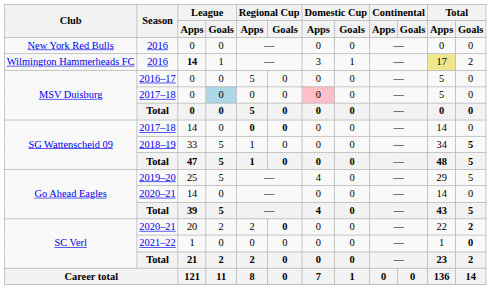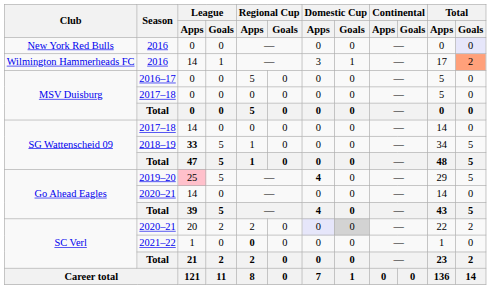(471, 45) no background -> (471, 45) lavender background
(192, 62) bold -> (192, 62) normal
(442, 62) khaki background -> (442, 62) no background
(471, 62) no background -> (471, 62) lightsalmon background
(221, 95) lightblue background -> (221, 95) no background
(318, 95) pink background -> (318, 95) no background
(252, 128) bold -> (252, 128) normal
(285, 128) bold -> (285, 128) normal
(192, 144) normal -> (192, 144) bold
(471, 144) bold -> (471, 144) normal
(192, 177) no background -> (192, 177) pink background
(318, 177) normal -> (318, 177) bold
(285, 227) bold -> (285, 227) normal
(318, 227) no background -> (318, 227) lavender background
(352, 227) no background -> (352, 227) lightgrey background
(471, 227) bold -> (471, 227) normal
(252, 243) normal -> (252, 243) bold
(471, 243) bold -> (471, 243) normal
